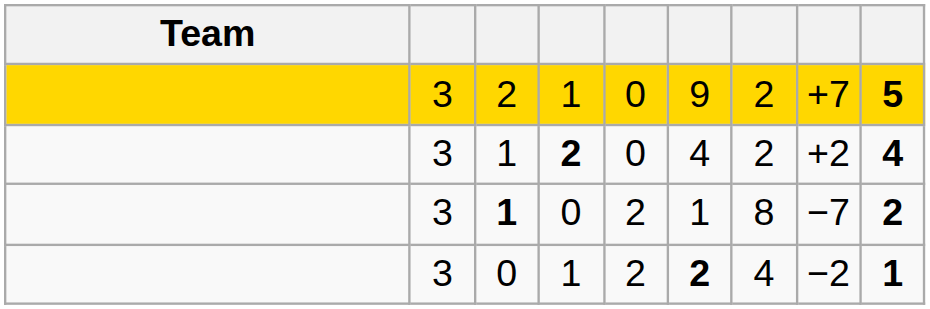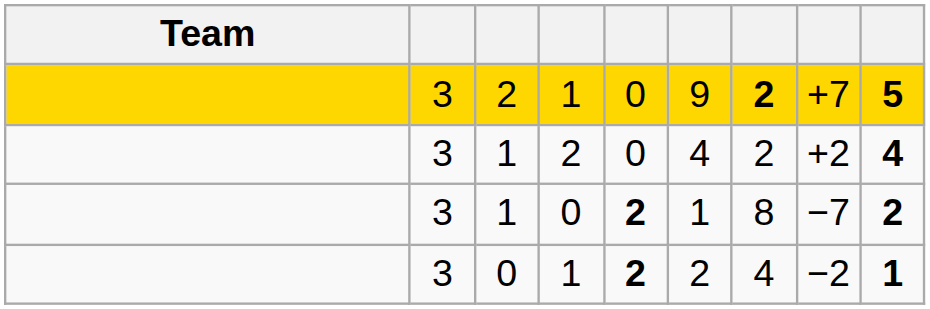(764, 93) normal -> (764, 93) bold
(571, 153) bold -> (571, 153) normal
(507, 213) bold -> (507, 213) normal
(635, 213) normal -> (635, 213) bold
(635, 272) normal -> (635, 272) bold
(700, 272) bold -> (700, 272) normal
